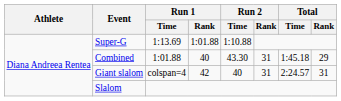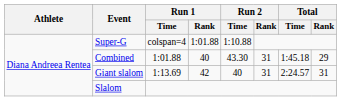(167, 42) 1:13.69 -> (167, 42) colspan=4
(167, 73) colspan=4 -> (167, 73) 1:13.69
